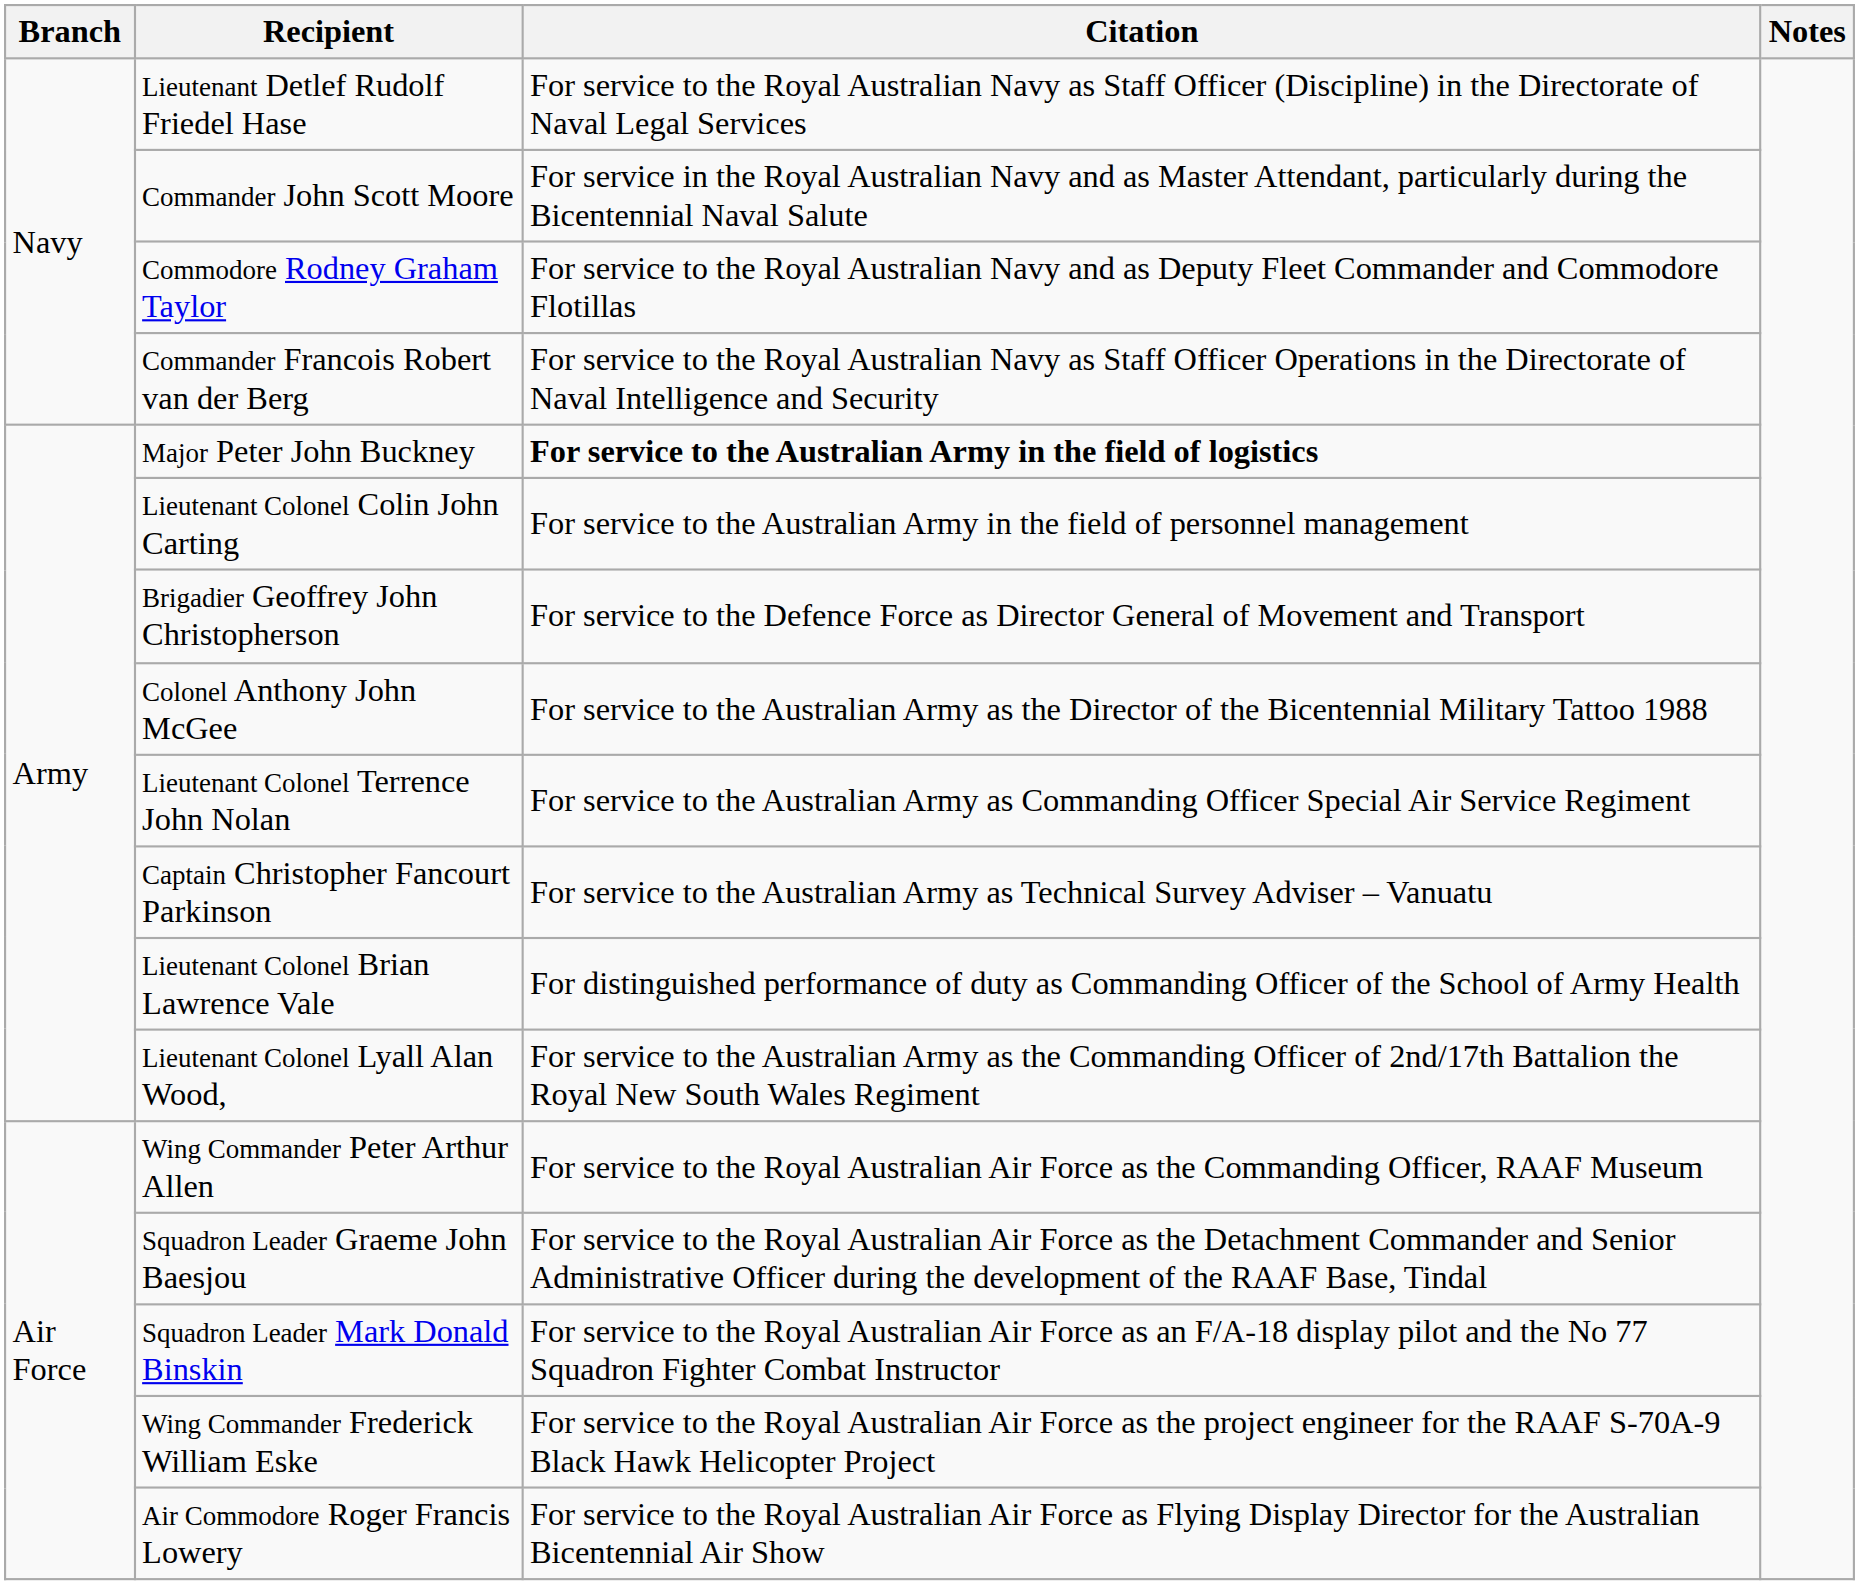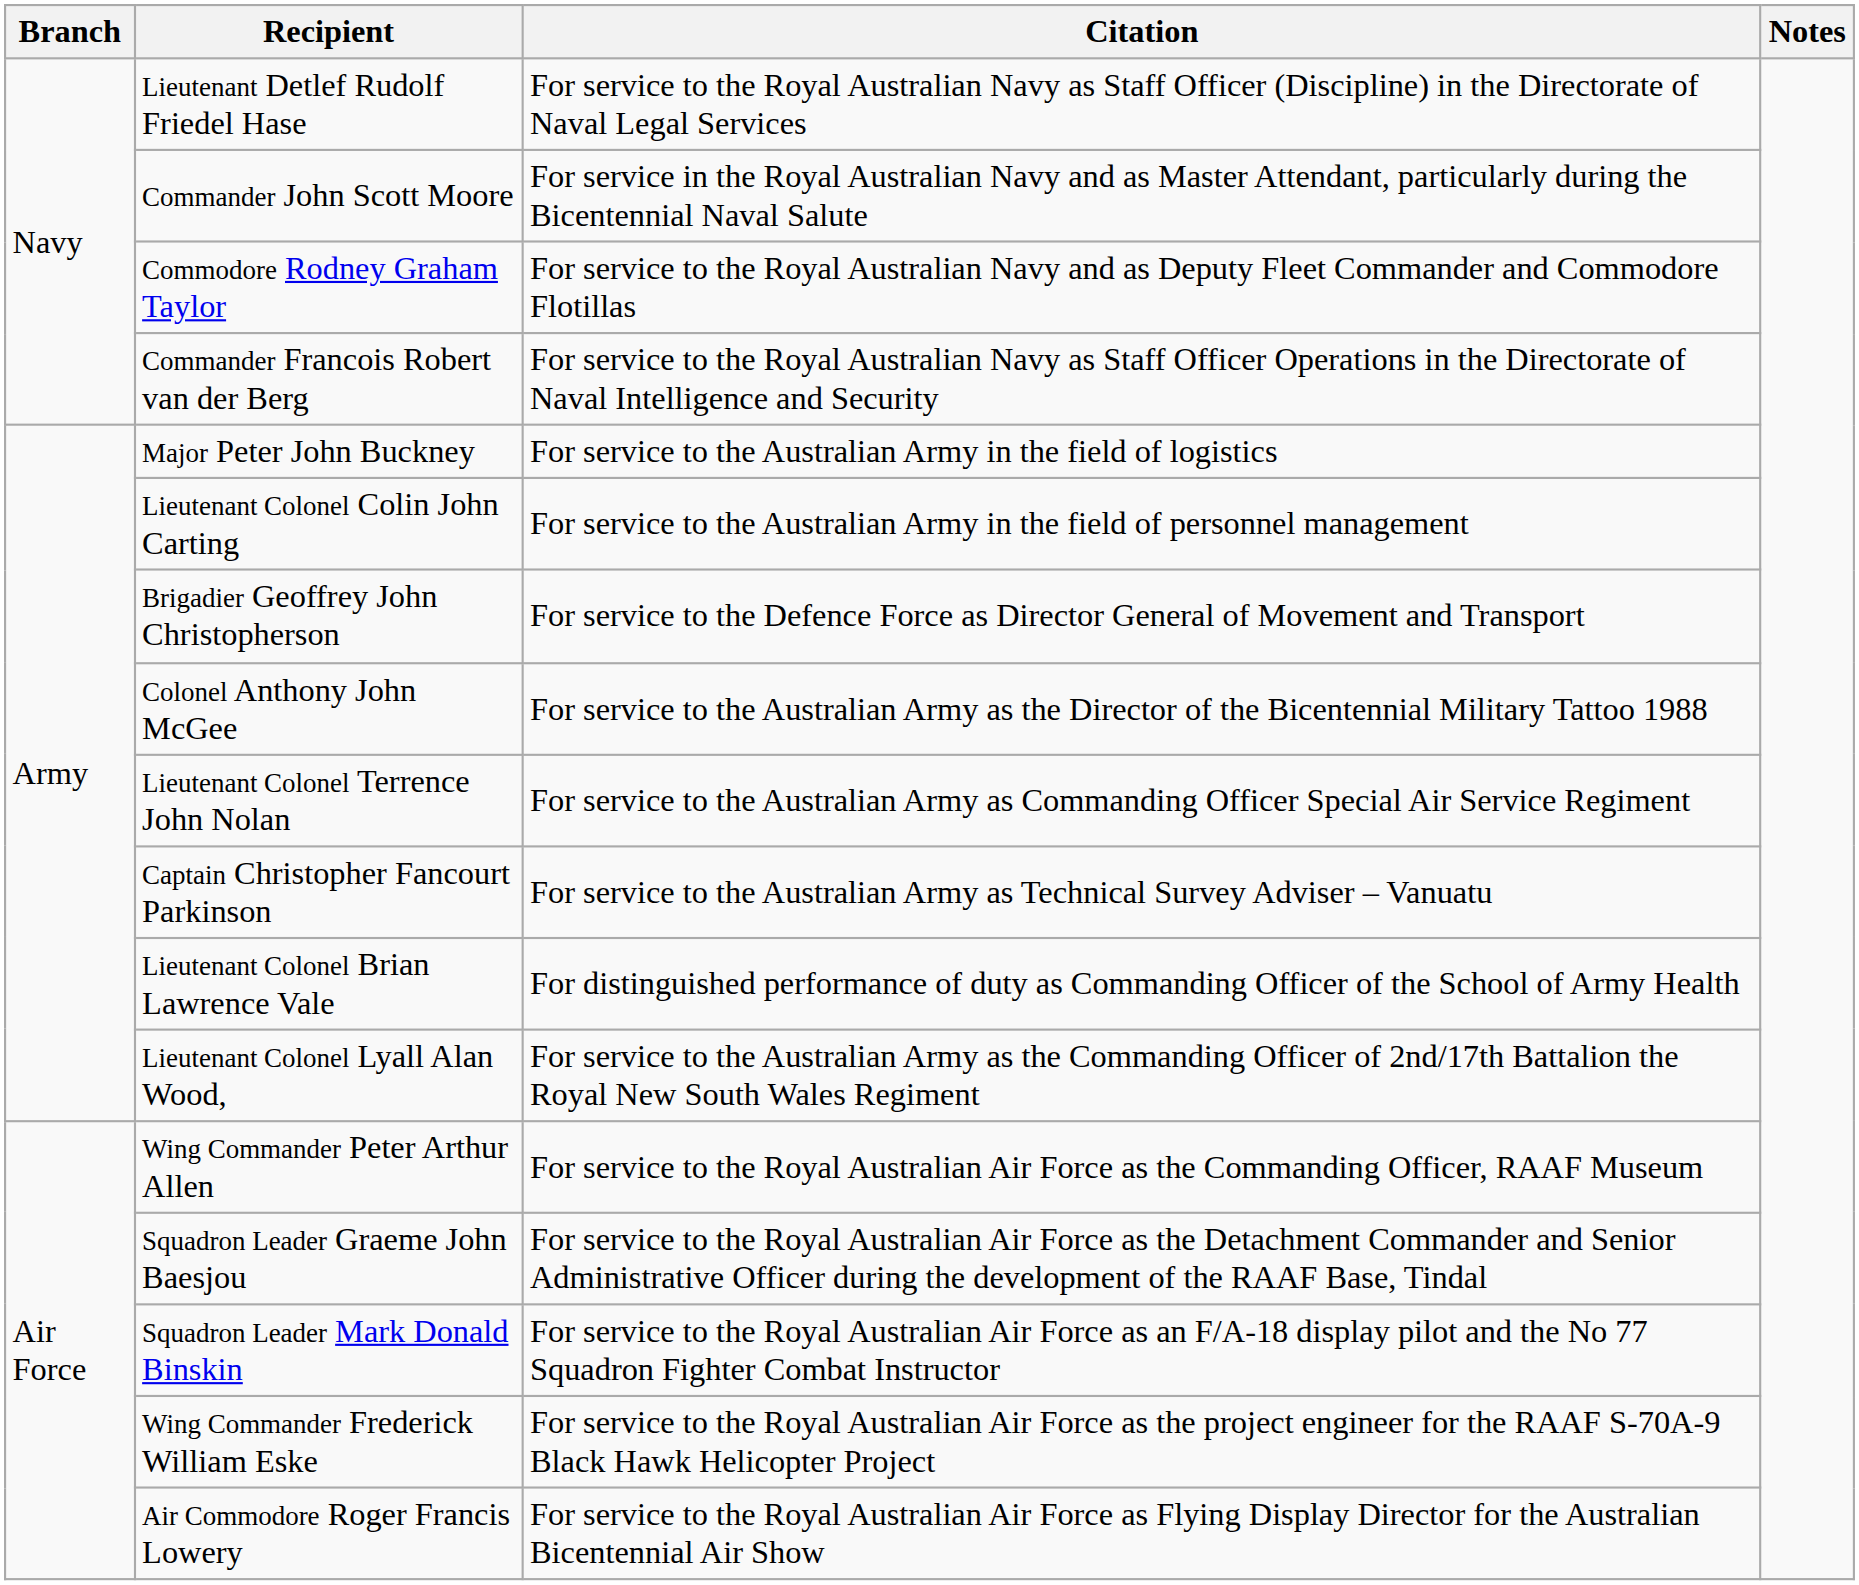(924, 451) bold -> (904, 451) normal
